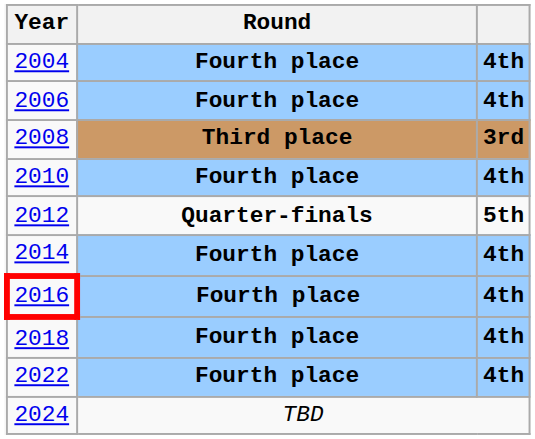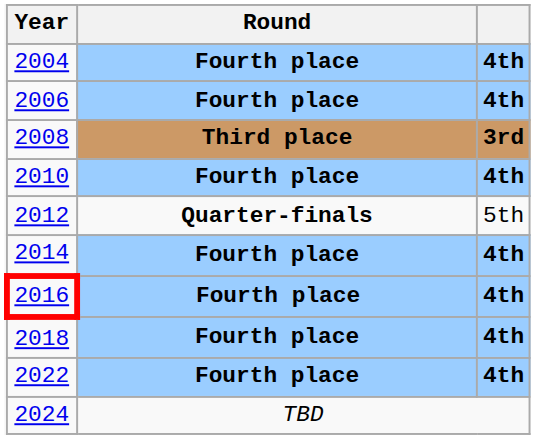(504, 215) bold -> (504, 215) normal
